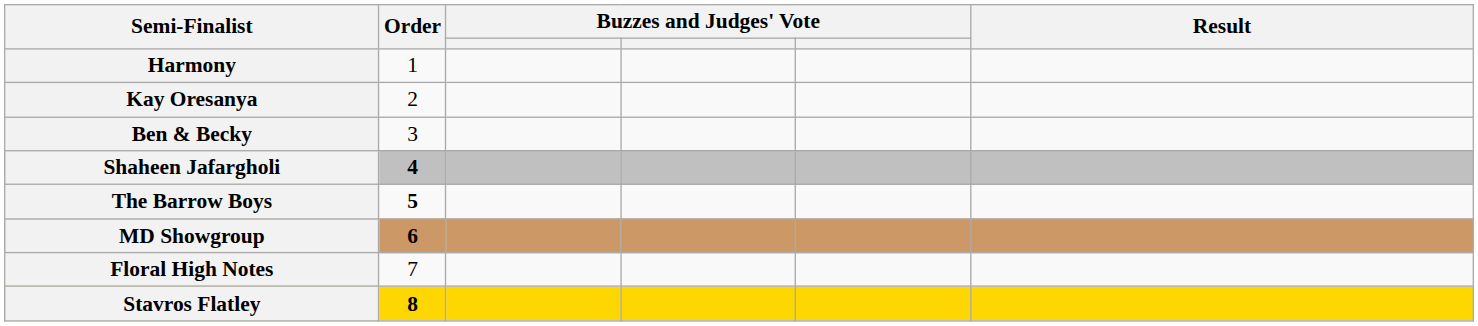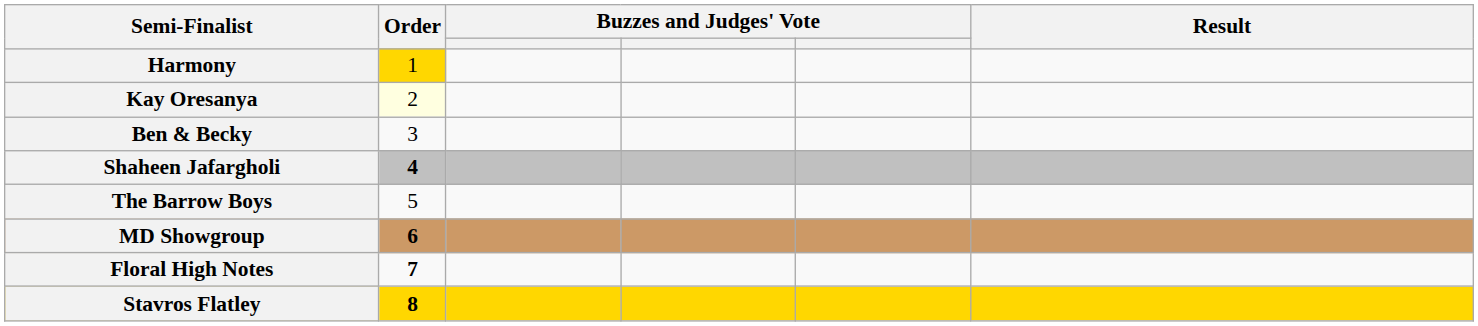(413, 65) no background -> (413, 65) gold background
(413, 99) no background -> (413, 99) lightyellow background
(413, 201) bold -> (413, 201) normal
(413, 269) normal -> (413, 269) bold
